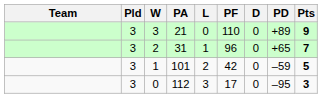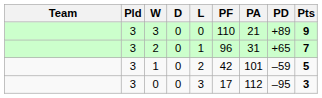columns swapped: (256, 13) <-> (181, 13)
